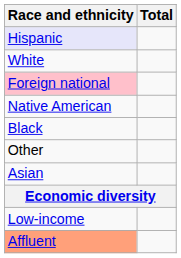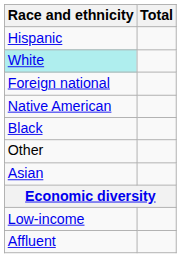(35, 38) lavender background -> (35, 38) no background
(26, 60) no background -> (26, 60) paleturquoise background
(59, 83) pink background -> (59, 83) no background
(32, 241) lightsalmon background -> (32, 241) no background
